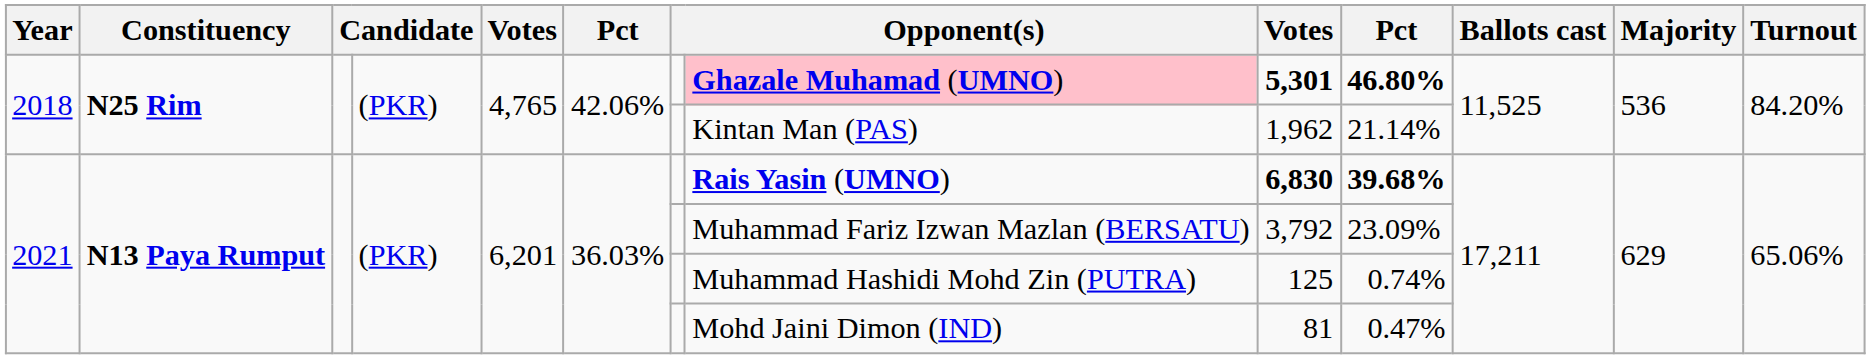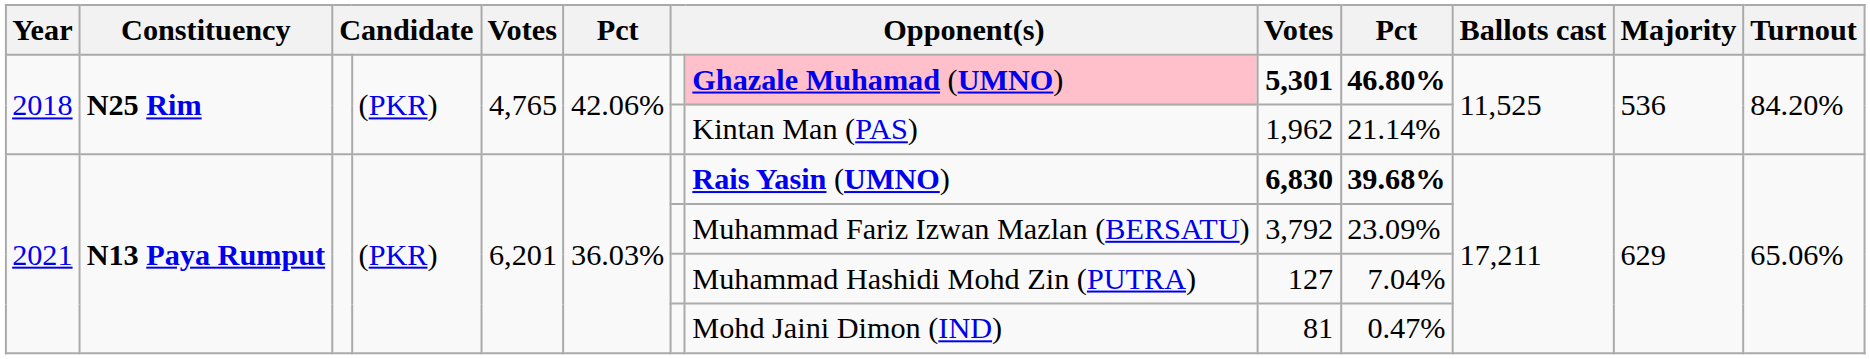(1311, 278) 125 -> (1311, 278) 127
(1406, 278) 0.74% -> (1406, 278) 7.04%
